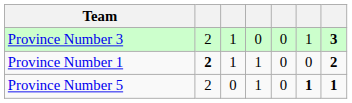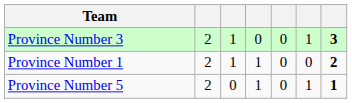(208, 62) bold -> (208, 62) normal
(309, 86) bold -> (309, 86) normal
